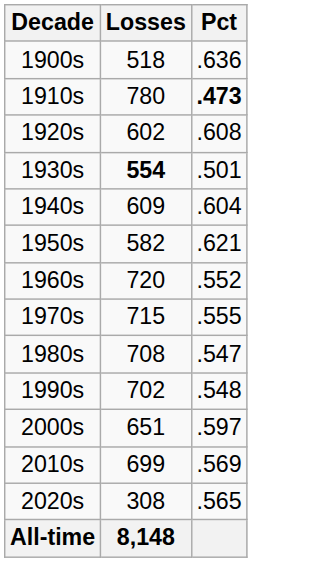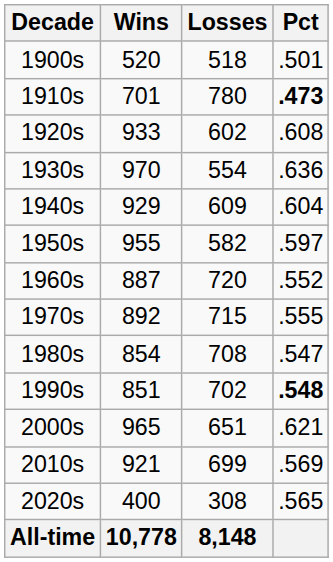+ column: (141, 22)
(219, 59) .636 -> (301, 59) .501
(146, 170) bold -> (227, 170) normal
(219, 170) .501 -> (301, 170) .636
(219, 243) .621 -> (301, 243) .597
(219, 390) normal -> (301, 390) bold
(219, 427) .597 -> (301, 427) .621
